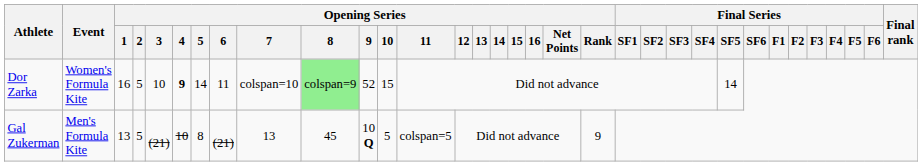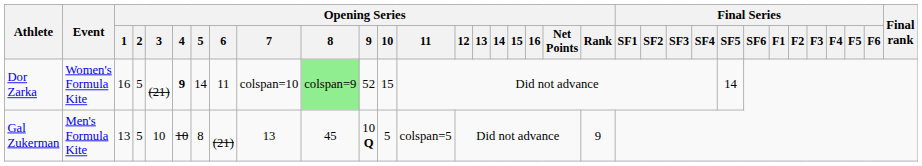(159, 85) 10 -> (159, 92) (21)
(159, 143) (21) -> (159, 135) 10
